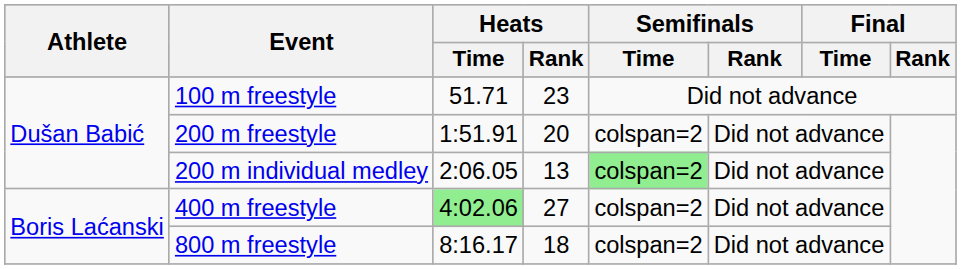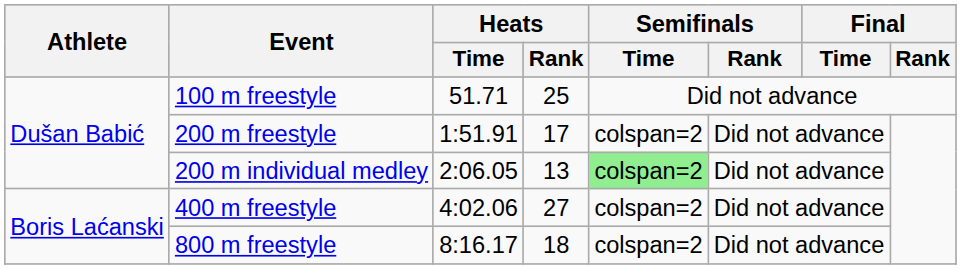(556, 96) 23 -> (556, 96) 25
(556, 134) 20 -> (556, 134) 17
(479, 208) lightgreen background -> (479, 208) no background
